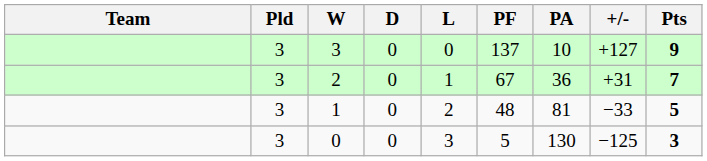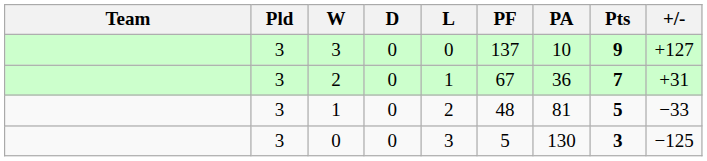columns swapped: (618, 19) <-> (674, 19)
